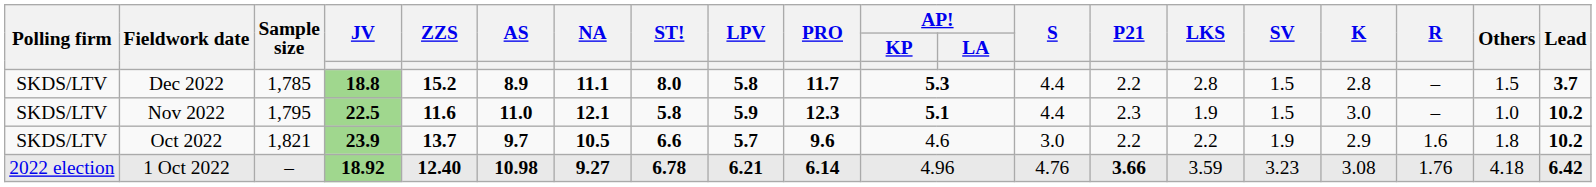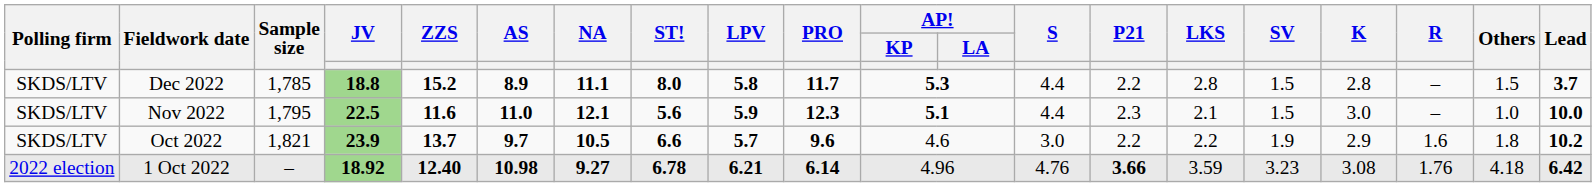(669, 112) 5.8 -> (669, 112) 5.6
(1206, 112) 1.9 -> (1206, 112) 2.1
(1566, 112) 10.2 -> (1566, 112) 10.0
